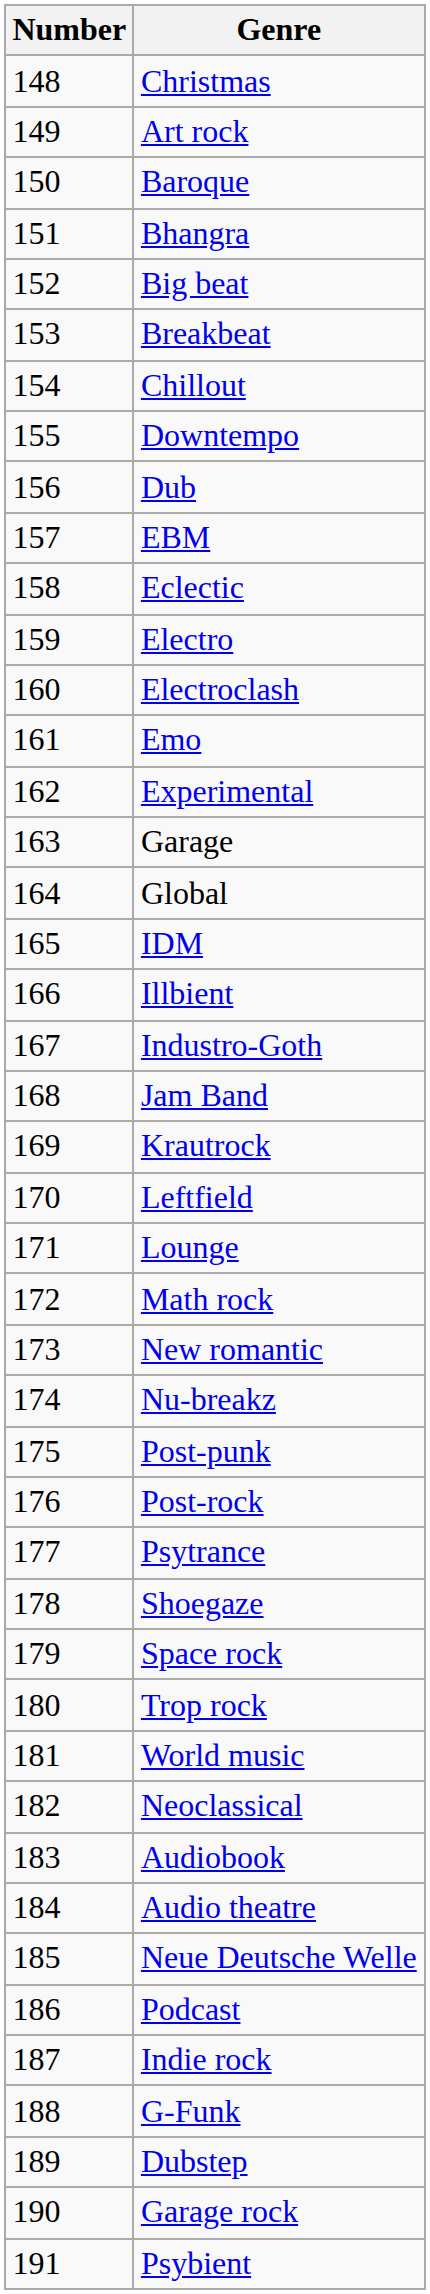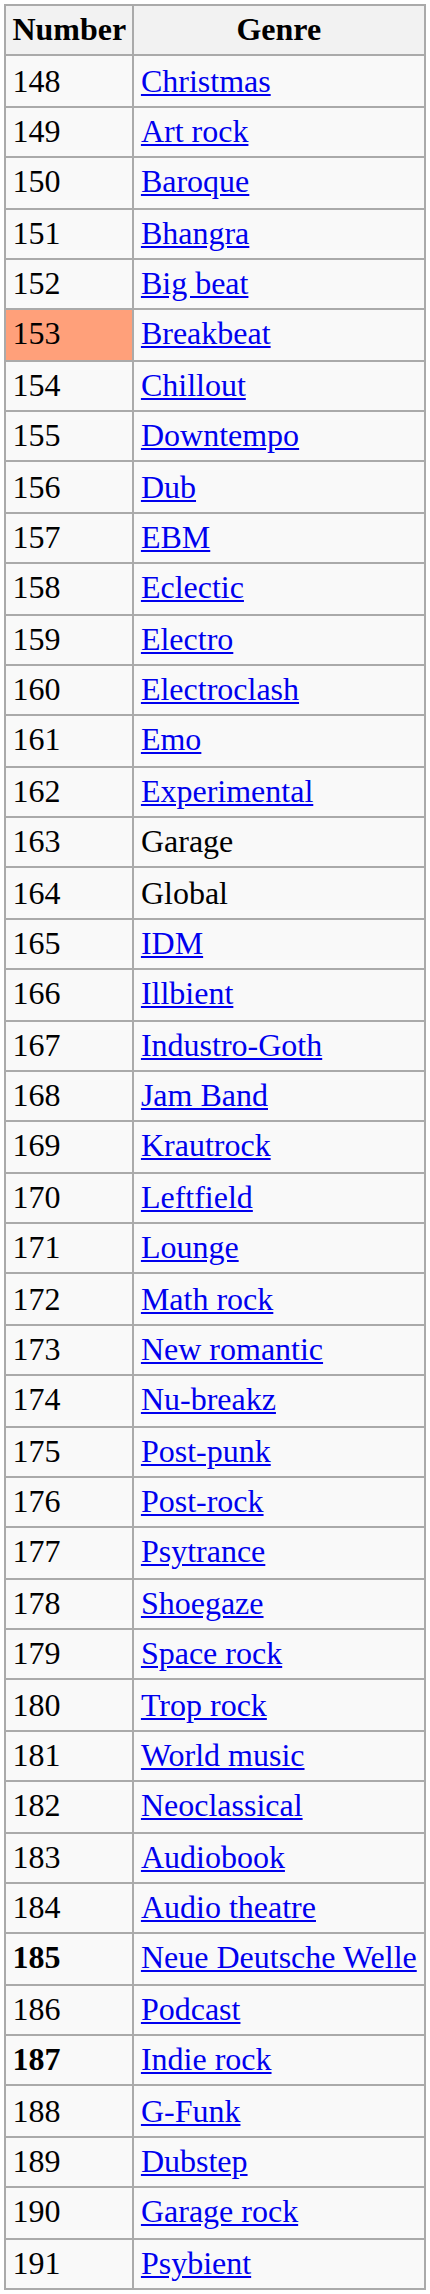(36, 334) no background -> (36, 334) lightsalmon background
(36, 1958) normal -> (36, 1958) bold
(36, 2059) normal -> (36, 2059) bold
